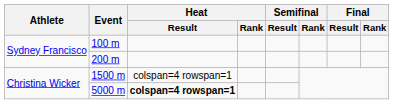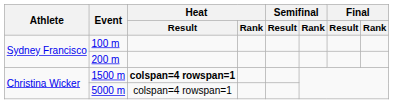(182, 76) normal -> (182, 76) bold
(182, 91) bold -> (182, 91) normal
